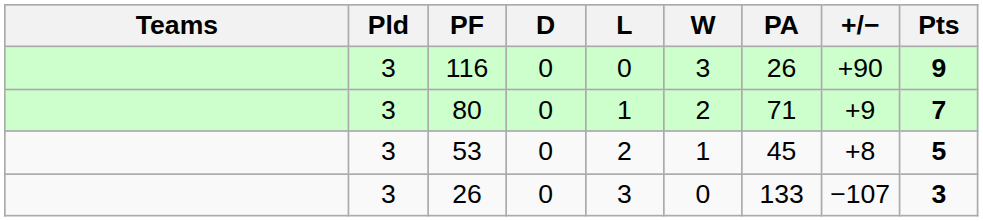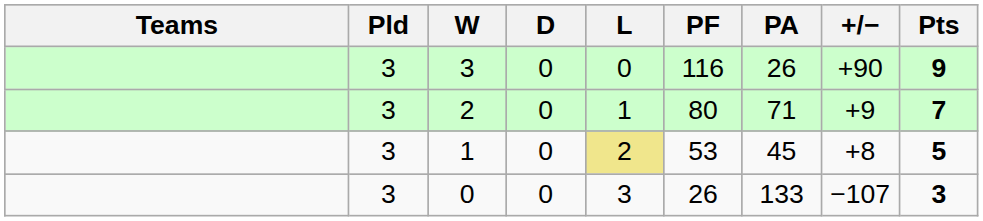columns swapped: (703, 25) <-> (467, 25)
(624, 151) no background -> (624, 151) khaki background
